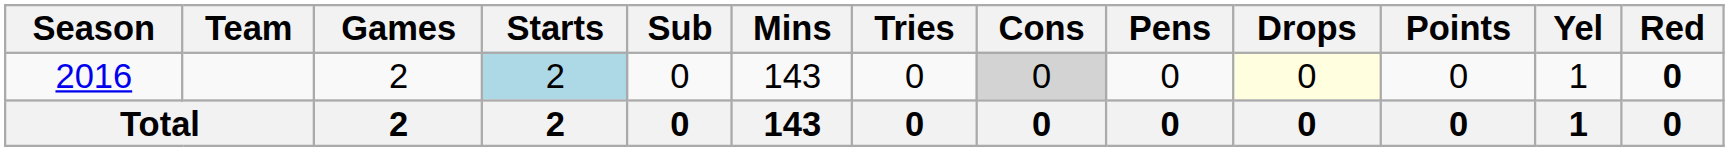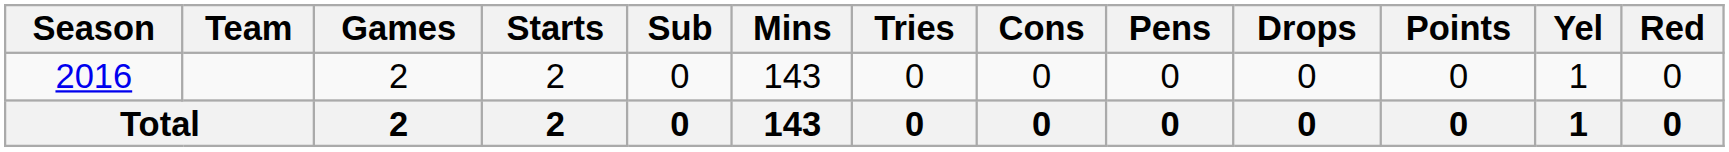(555, 75) lightblue background -> (555, 75) no background
(1042, 75) lightgrey background -> (1042, 75) no background
(1307, 75) lightyellow background -> (1307, 75) no background
(1672, 75) bold -> (1672, 75) normal
